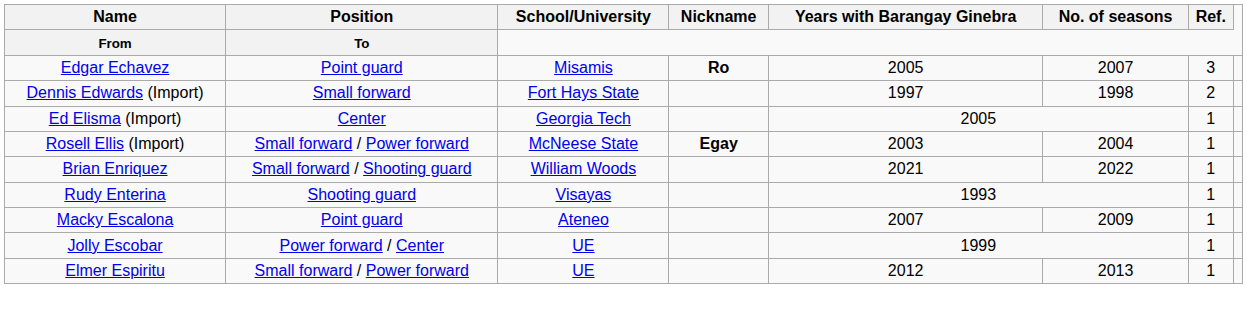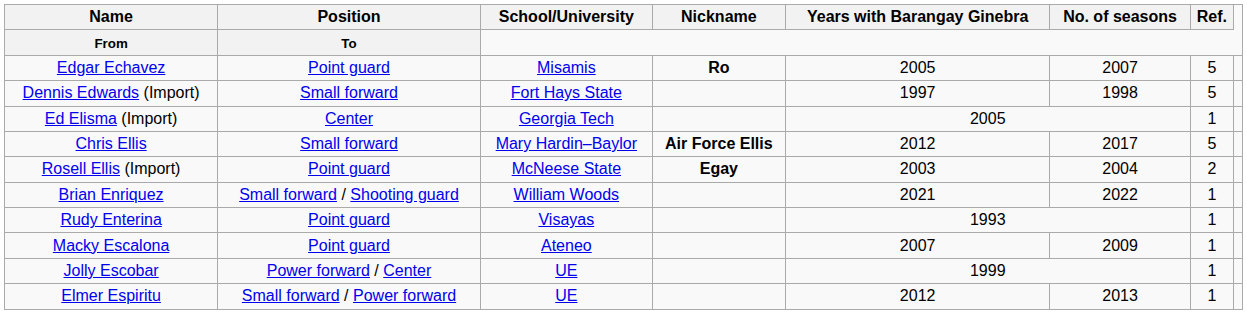(1211, 67) 3 -> (1212, 67) 5
(1211, 93) 2 -> (1212, 93) 5
+ row: (111, 144)
(362, 144) Small forward / Power forward -> (349, 169) Point guard
(1211, 144) 1 -> (1212, 169) 2
(362, 194) Shooting guard -> (349, 220) Point guard
